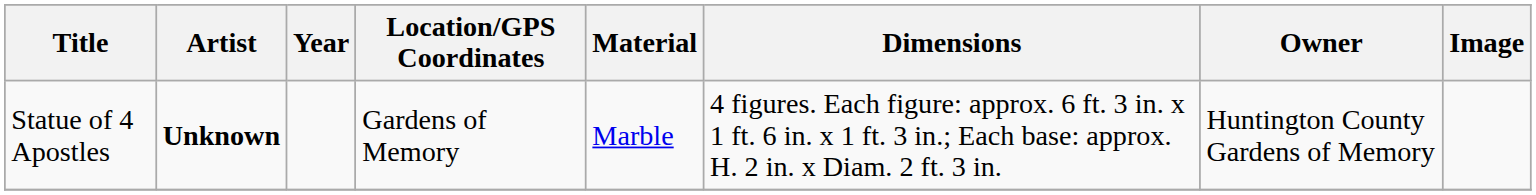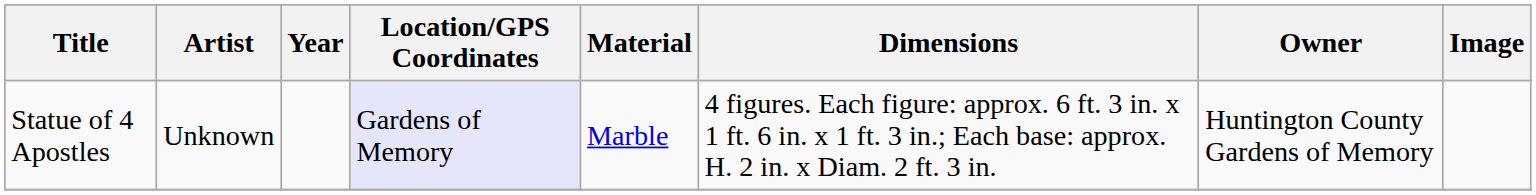(221, 134) bold -> (219, 134) normal
(424, 134) no background -> (419, 134) lavender background
